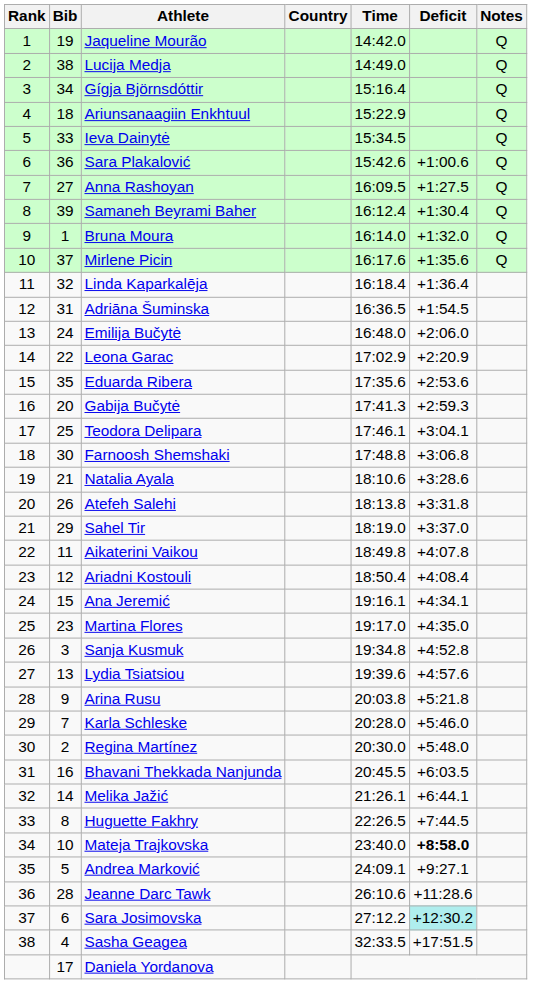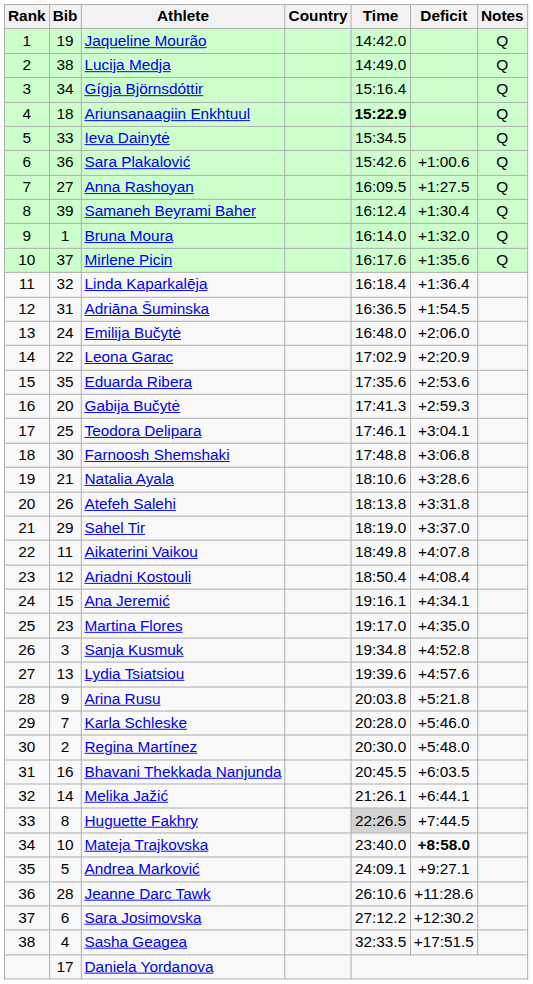(380, 114) normal -> (381, 114) bold
(380, 820) no background -> (381, 820) lightgrey background
(443, 917) paleturquoise background -> (444, 917) no background
